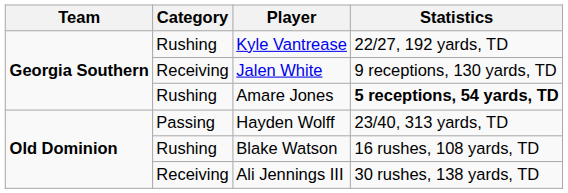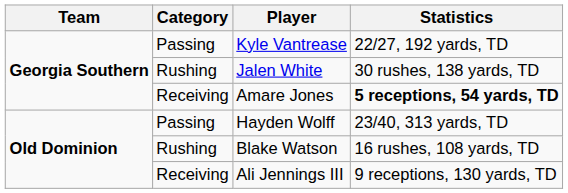(187, 44) Rushing -> (186, 44) Passing
(193, 70) Receiving -> (187, 70) Rushing
(456, 70) 9 receptions, 130 yards, TD -> (447, 70) 30 rushes, 138 yards, TD
(187, 96) Rushing -> (193, 96) Receiving
(447, 174) 30 rushes, 138 yards, TD -> (456, 174) 9 receptions, 130 yards, TD
